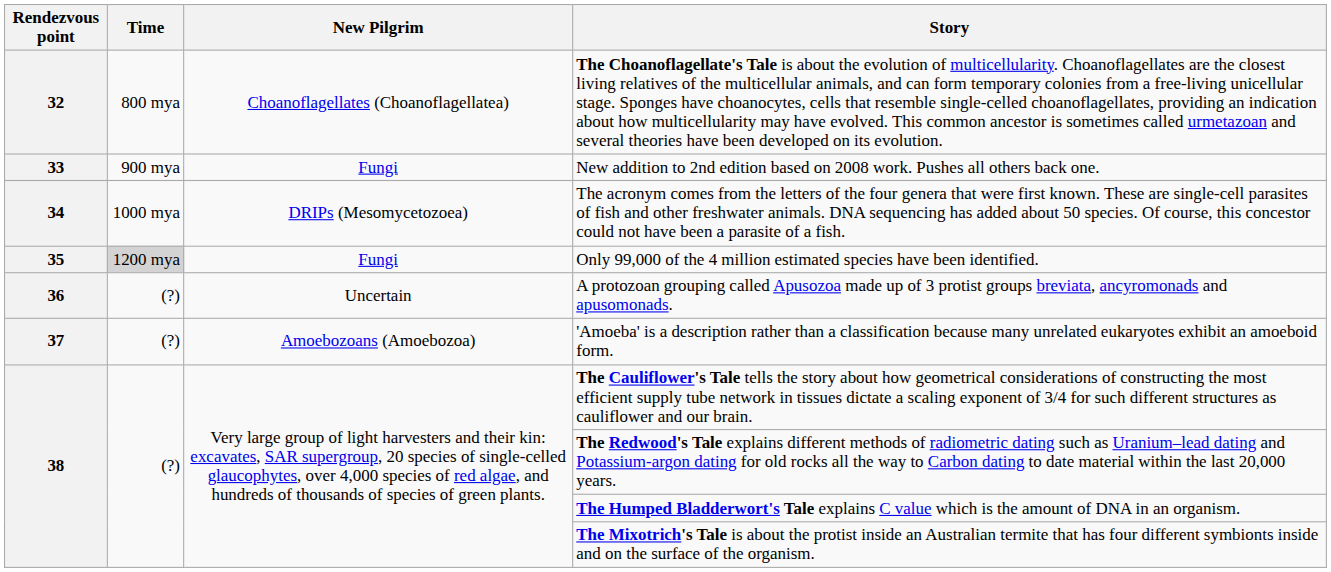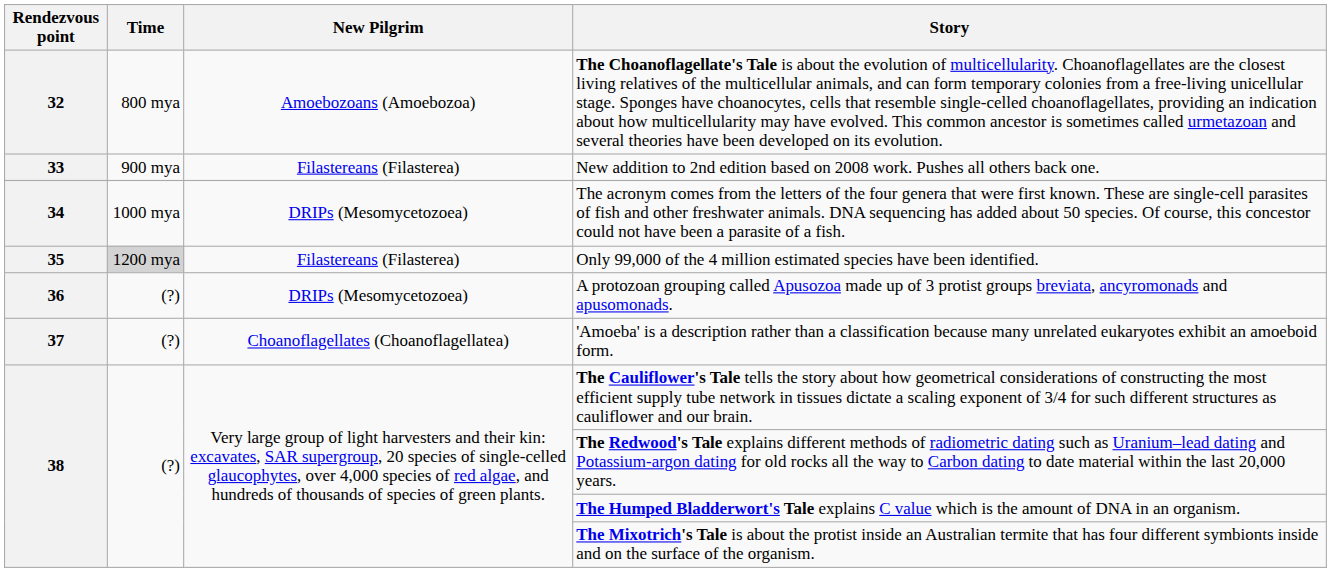(378, 102) Choanoflagellates (Choanoflagellatea) -> (378, 102) Amoebozoans (Amoebozoa)
(378, 167) Fungi -> (378, 167) Filastereans (Filasterea)
(378, 259) Fungi -> (378, 259) Filastereans (Filasterea)
(378, 295) Uncertain -> (378, 295) DRIPs (Mesomycetozoea)
(378, 341) Amoebozoans (Amoebozoa) -> (378, 341) Choanoflagellates (Choanoflagellatea)
